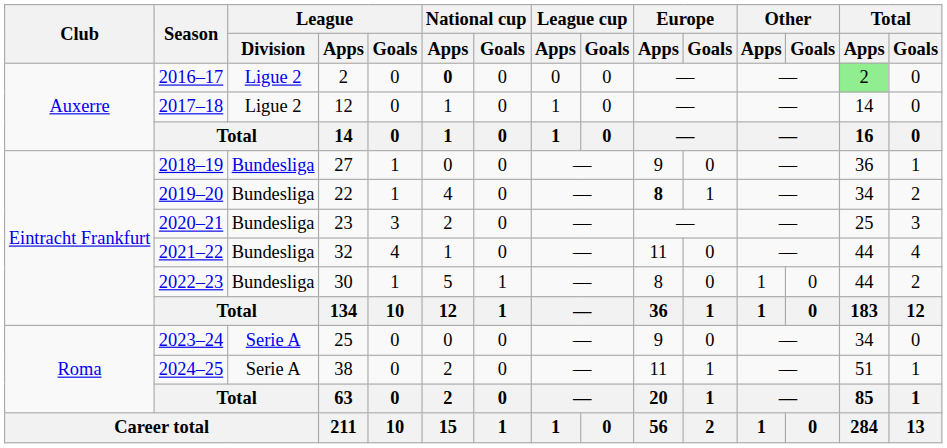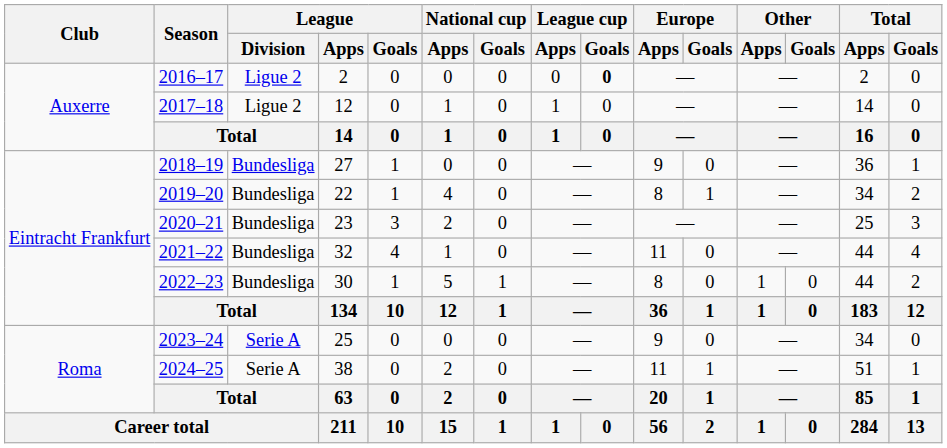(448, 77) bold -> (448, 77) normal
(607, 77) normal -> (607, 77) bold
(864, 77) lightgreen background -> (864, 77) no background
(658, 194) bold -> (658, 194) normal
